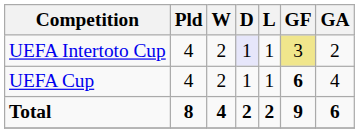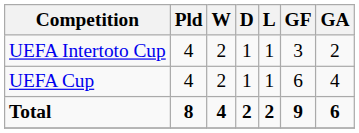(247, 50) lavender background -> (247, 50) no background
(298, 50) khaki background -> (298, 50) no background
(298, 81) bold -> (298, 81) normal
